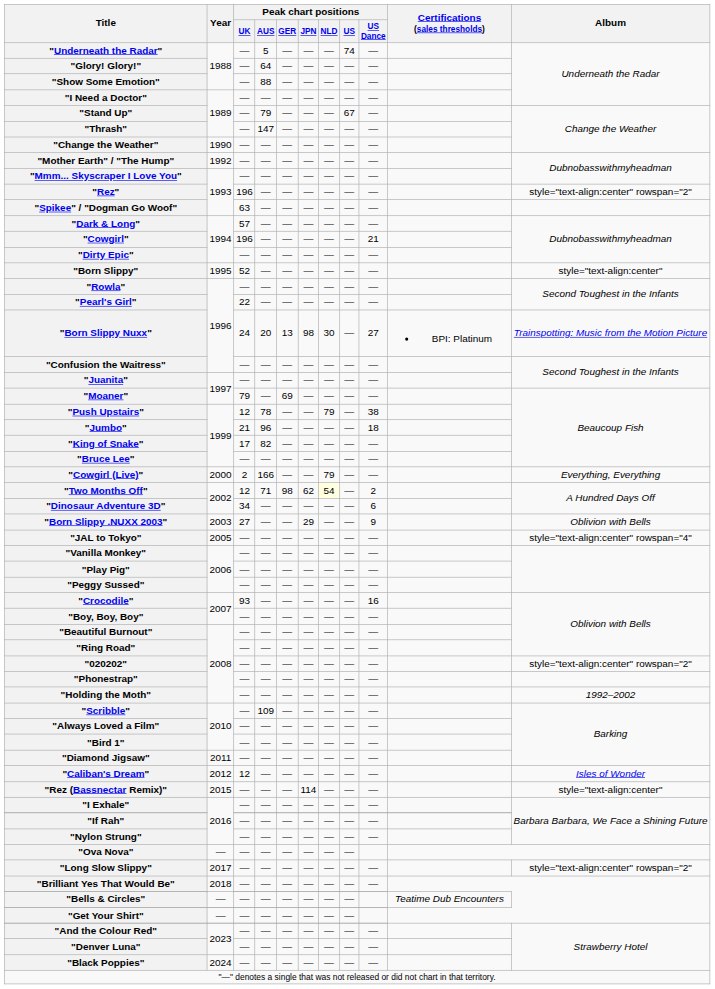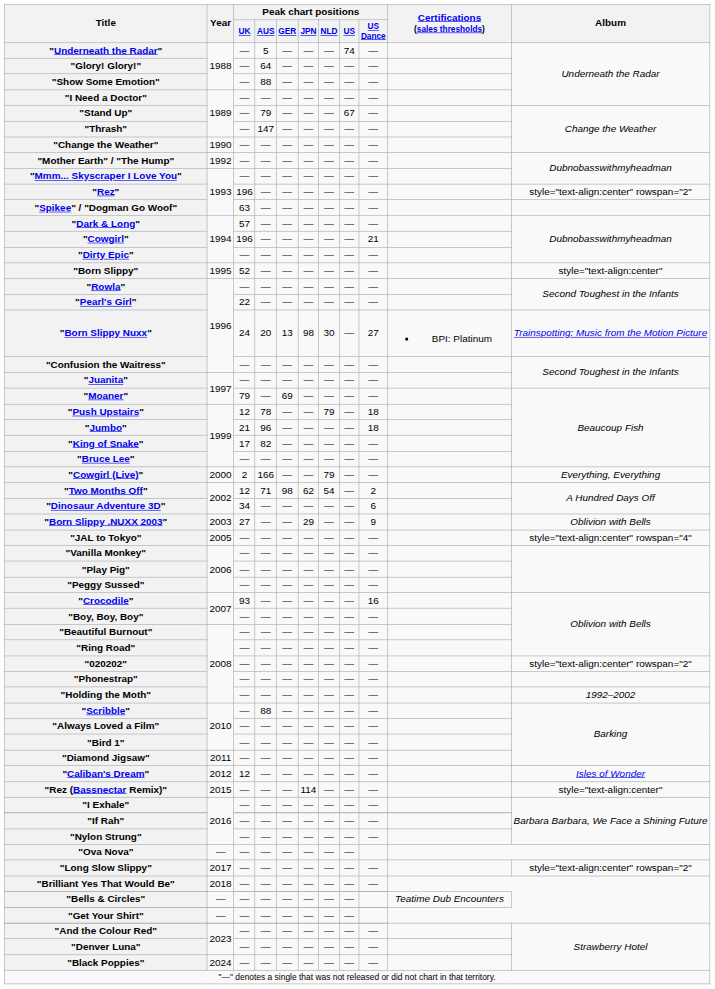(373, 411) 38 -> (373, 411) 18
(329, 490) lightyellow background -> (329, 490) no background
(266, 710) 109 -> (266, 710) 88
